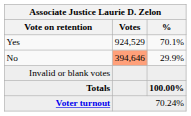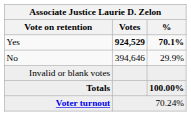(130, 42) normal -> (130, 42) bold
(172, 42) normal -> (171, 42) bold
(130, 58) lightsalmon background -> (130, 58) no background
